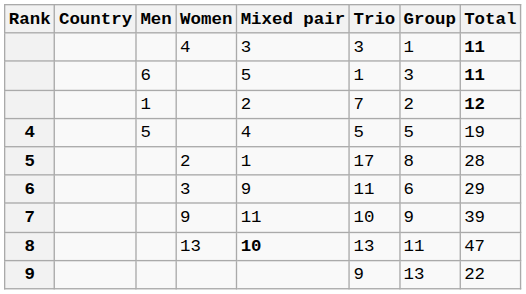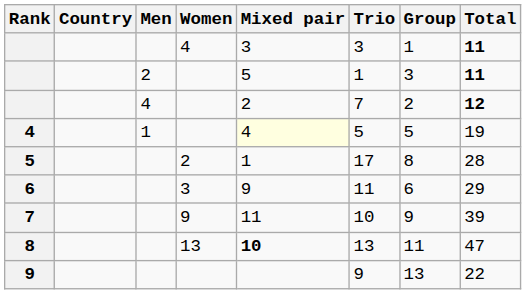(146, 76) 6 -> (146, 76) 2
(146, 104) 1 -> (146, 104) 4
(146, 132) 5 -> (146, 132) 1
(246, 132) no background -> (246, 132) lightyellow background
